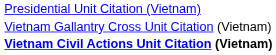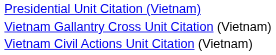(138, 44) bold -> (128, 44) normal
